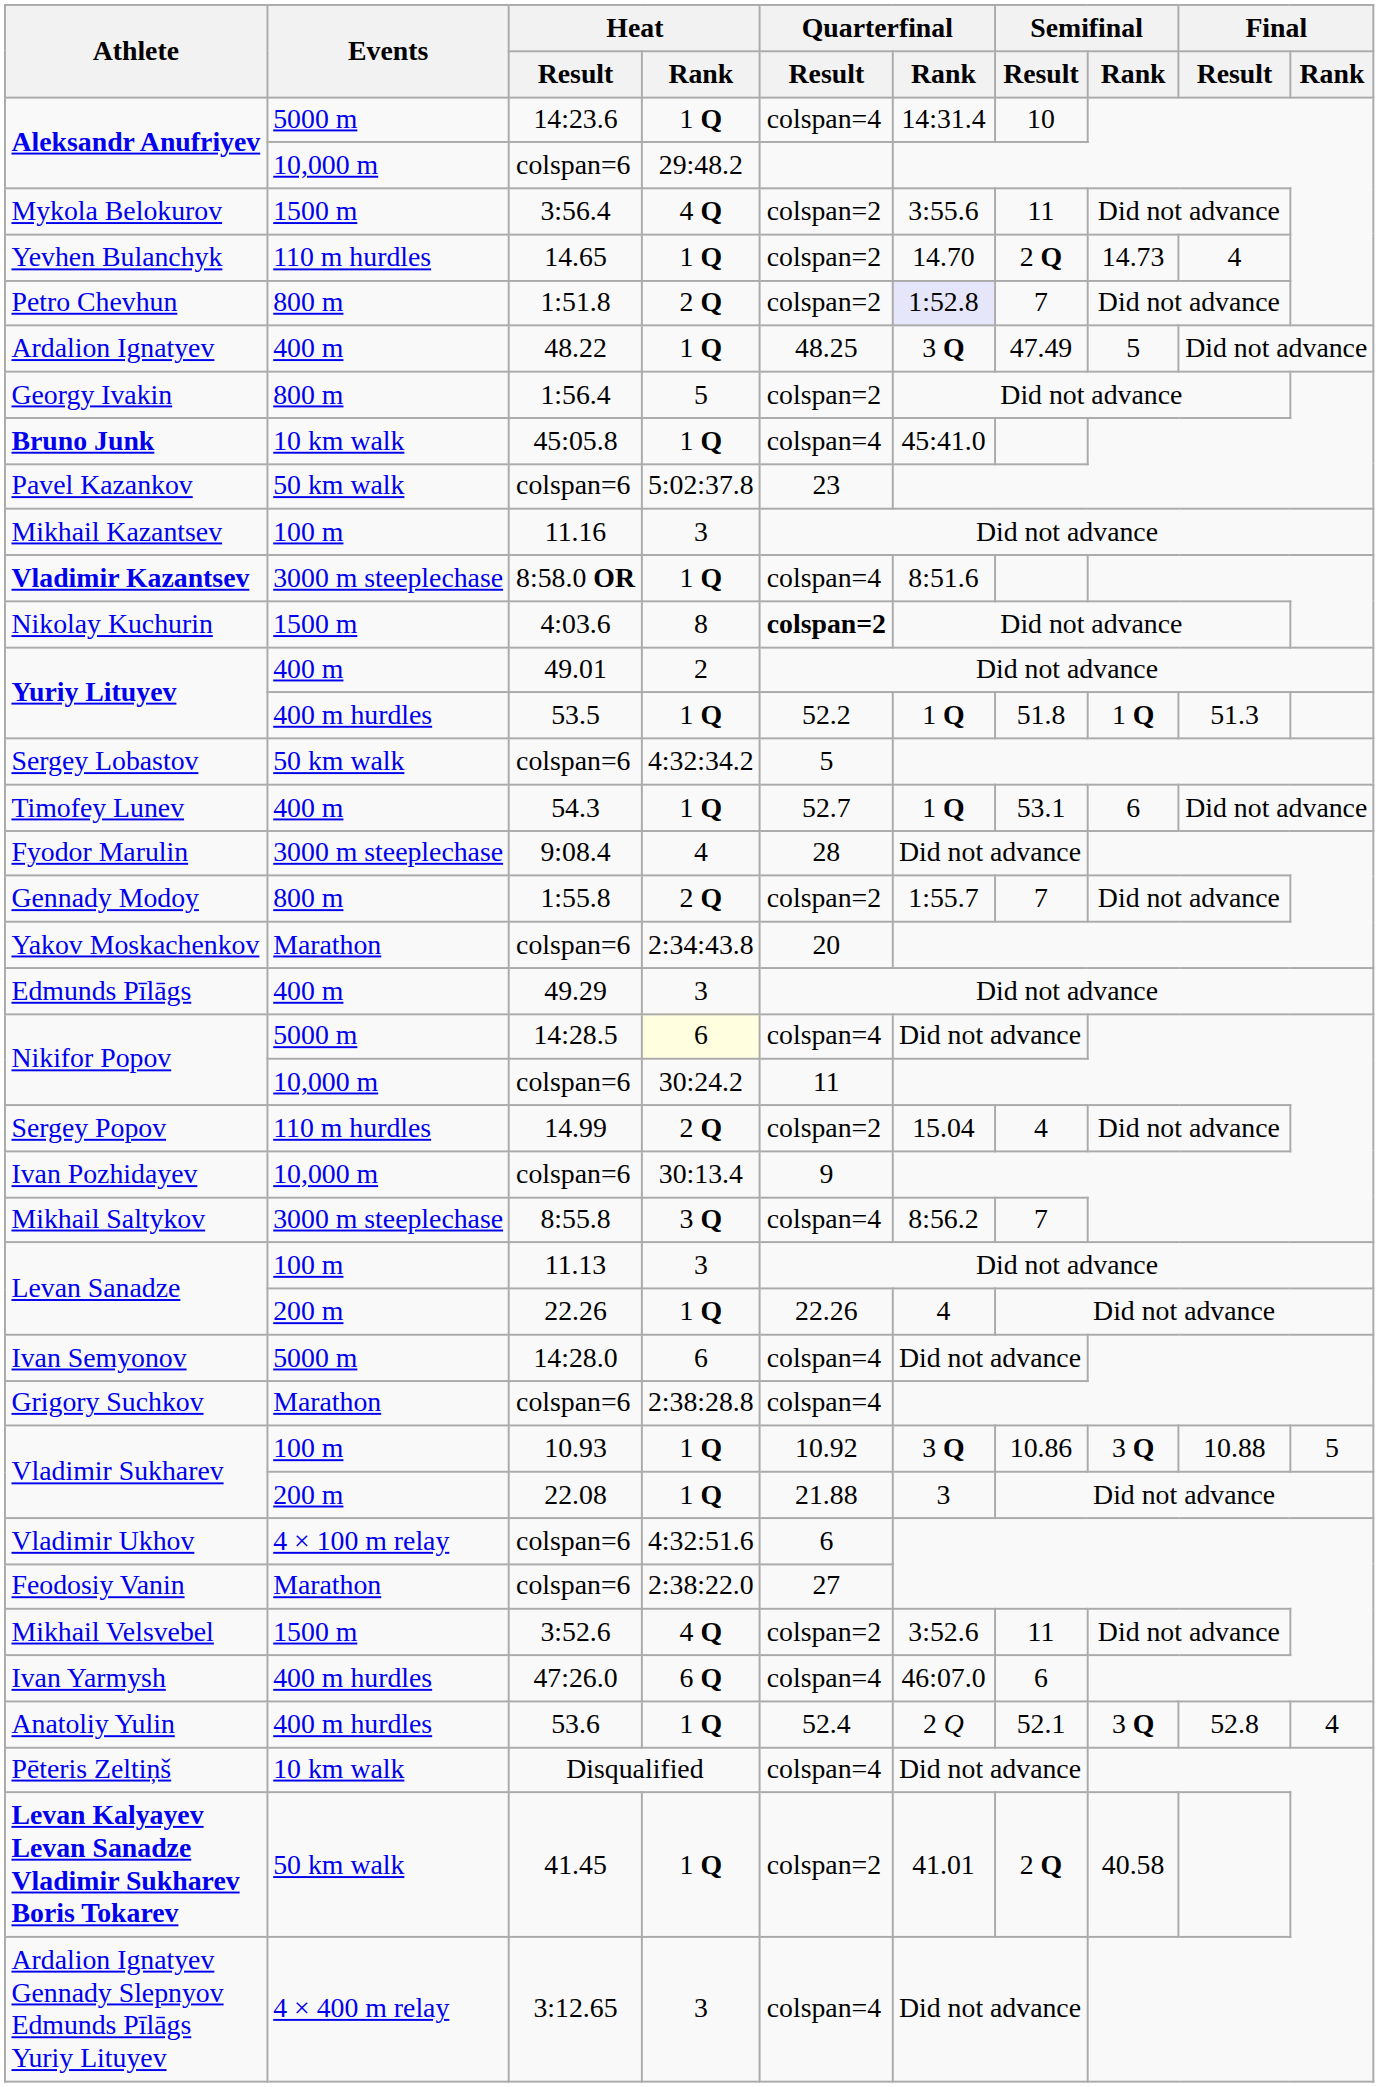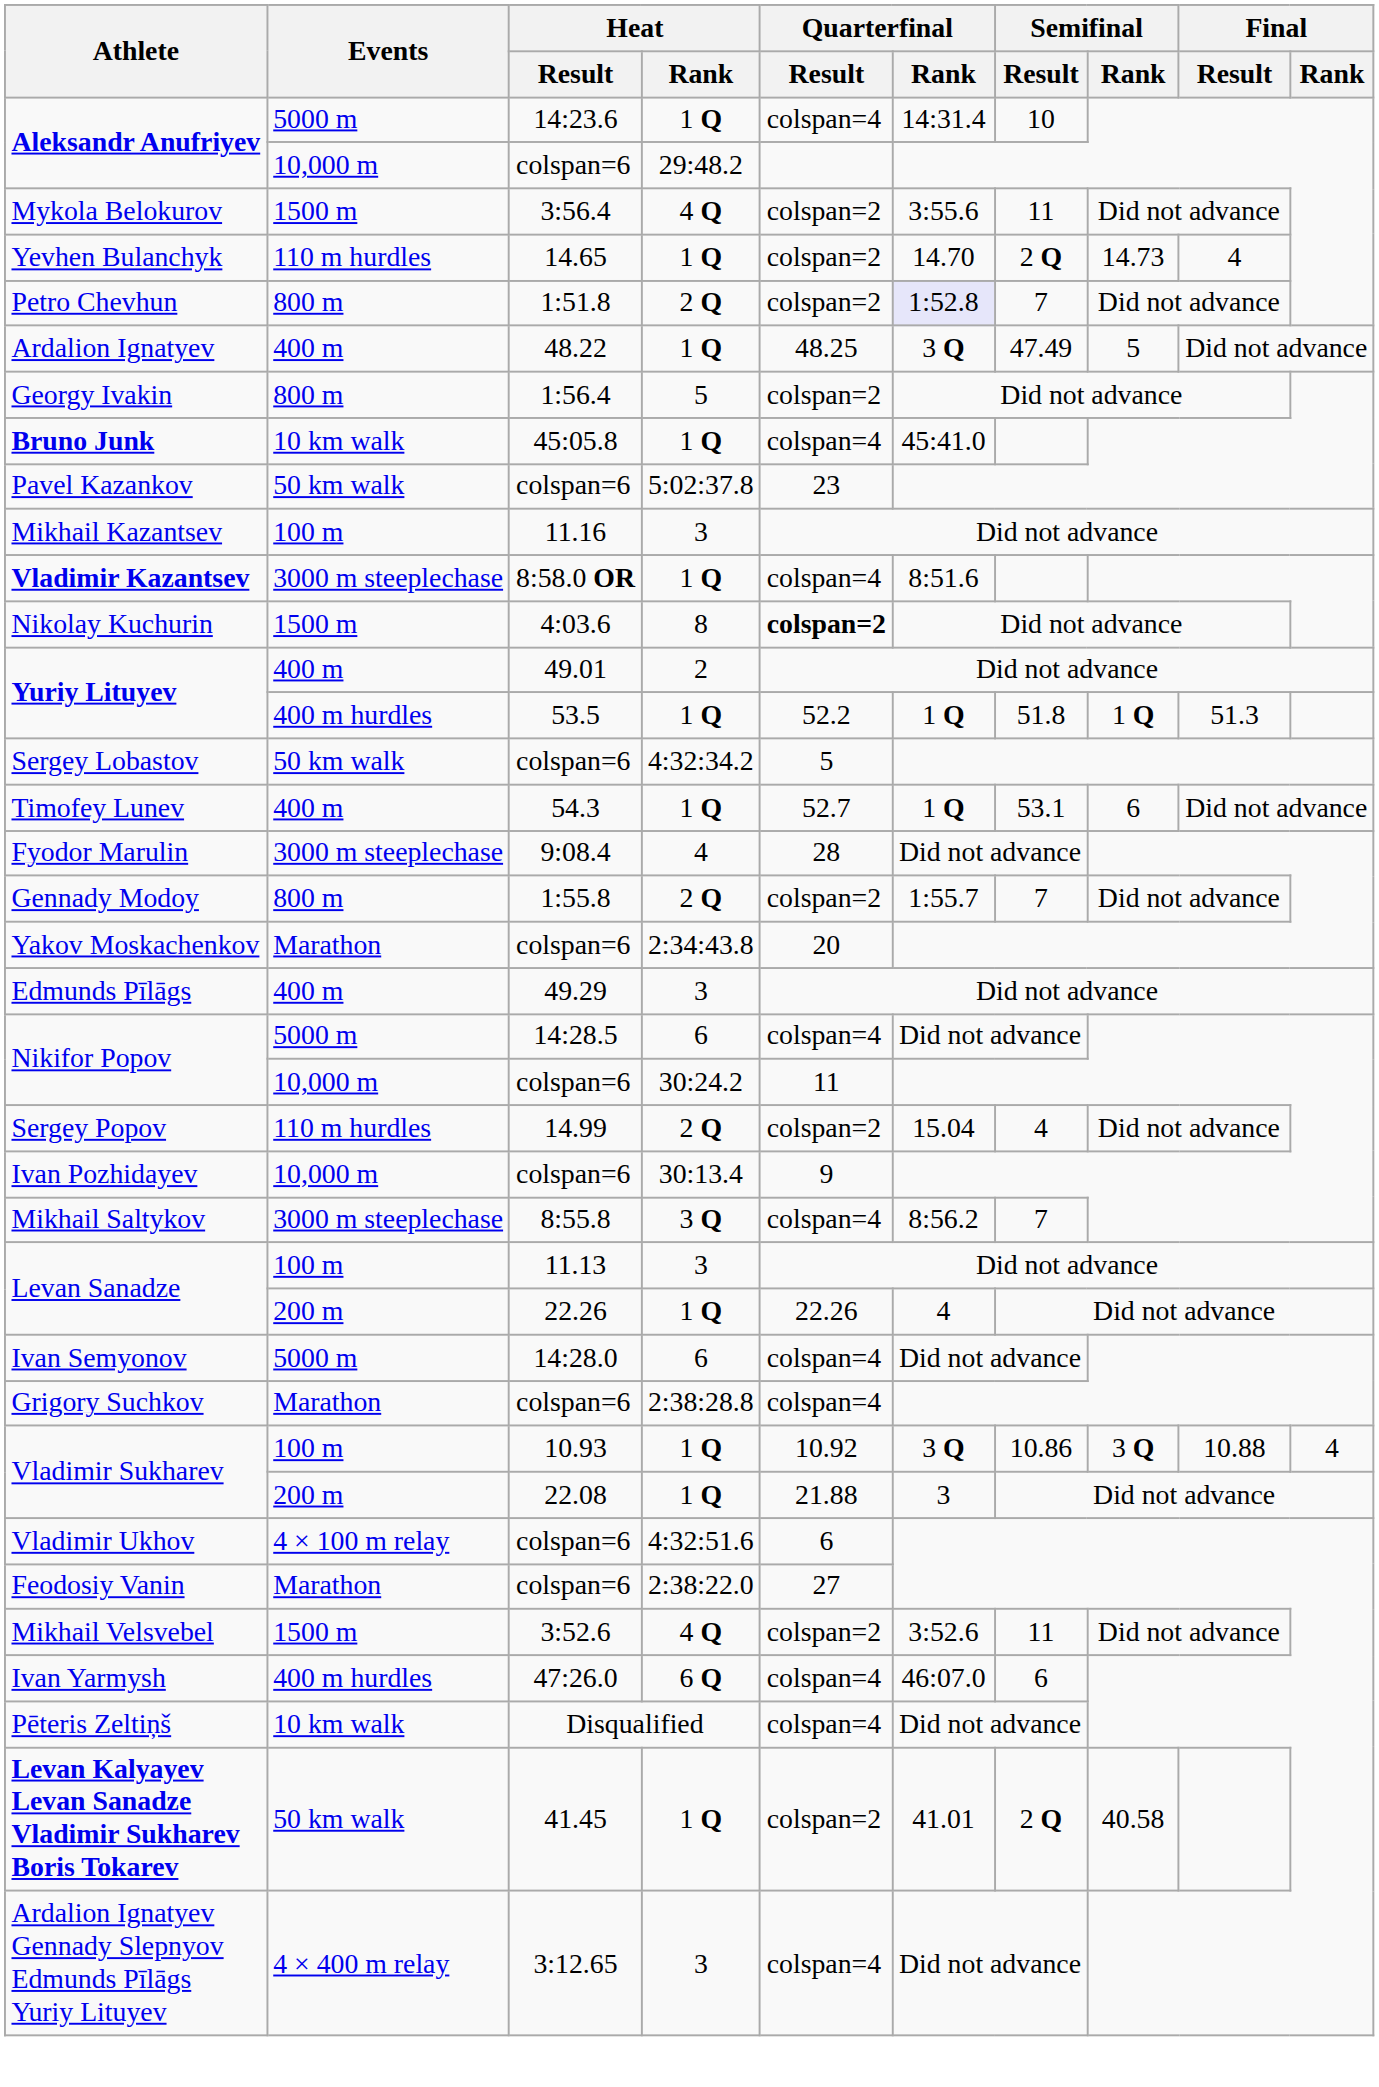(701, 1036) lightyellow background -> (701, 1036) no background
(1332, 1448) 5 -> (1332, 1448) 4
- row: (93, 1723)
